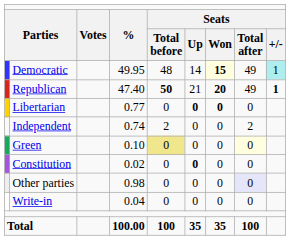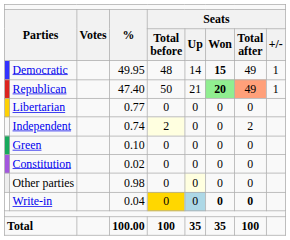(220, 70) lightyellow background -> (220, 70) no background
(276, 70) paleturquoise background -> (276, 70) no background
(166, 88) bold -> (166, 88) normal
(220, 88) no background -> (220, 88) lightgreen background
(250, 88) no background -> (250, 88) lightsalmon background
(276, 88) bold -> (276, 88) normal
(195, 107) bold -> (195, 107) normal
(220, 107) bold -> (220, 107) normal
(166, 126) no background -> (166, 126) lightyellow background
(166, 145) khaki background -> (166, 145) no background
(250, 145) lightyellow background -> (250, 145) no background
(195, 164) bold -> (195, 164) normal
(195, 182) no background -> (195, 182) lightyellow background
(250, 182) lavender background -> (250, 182) no background
(166, 201) no background -> (166, 201) gold background
(195, 201) no background -> (195, 201) lightblue background
(220, 201) normal -> (220, 201) bold
(250, 201) normal -> (250, 201) bold
